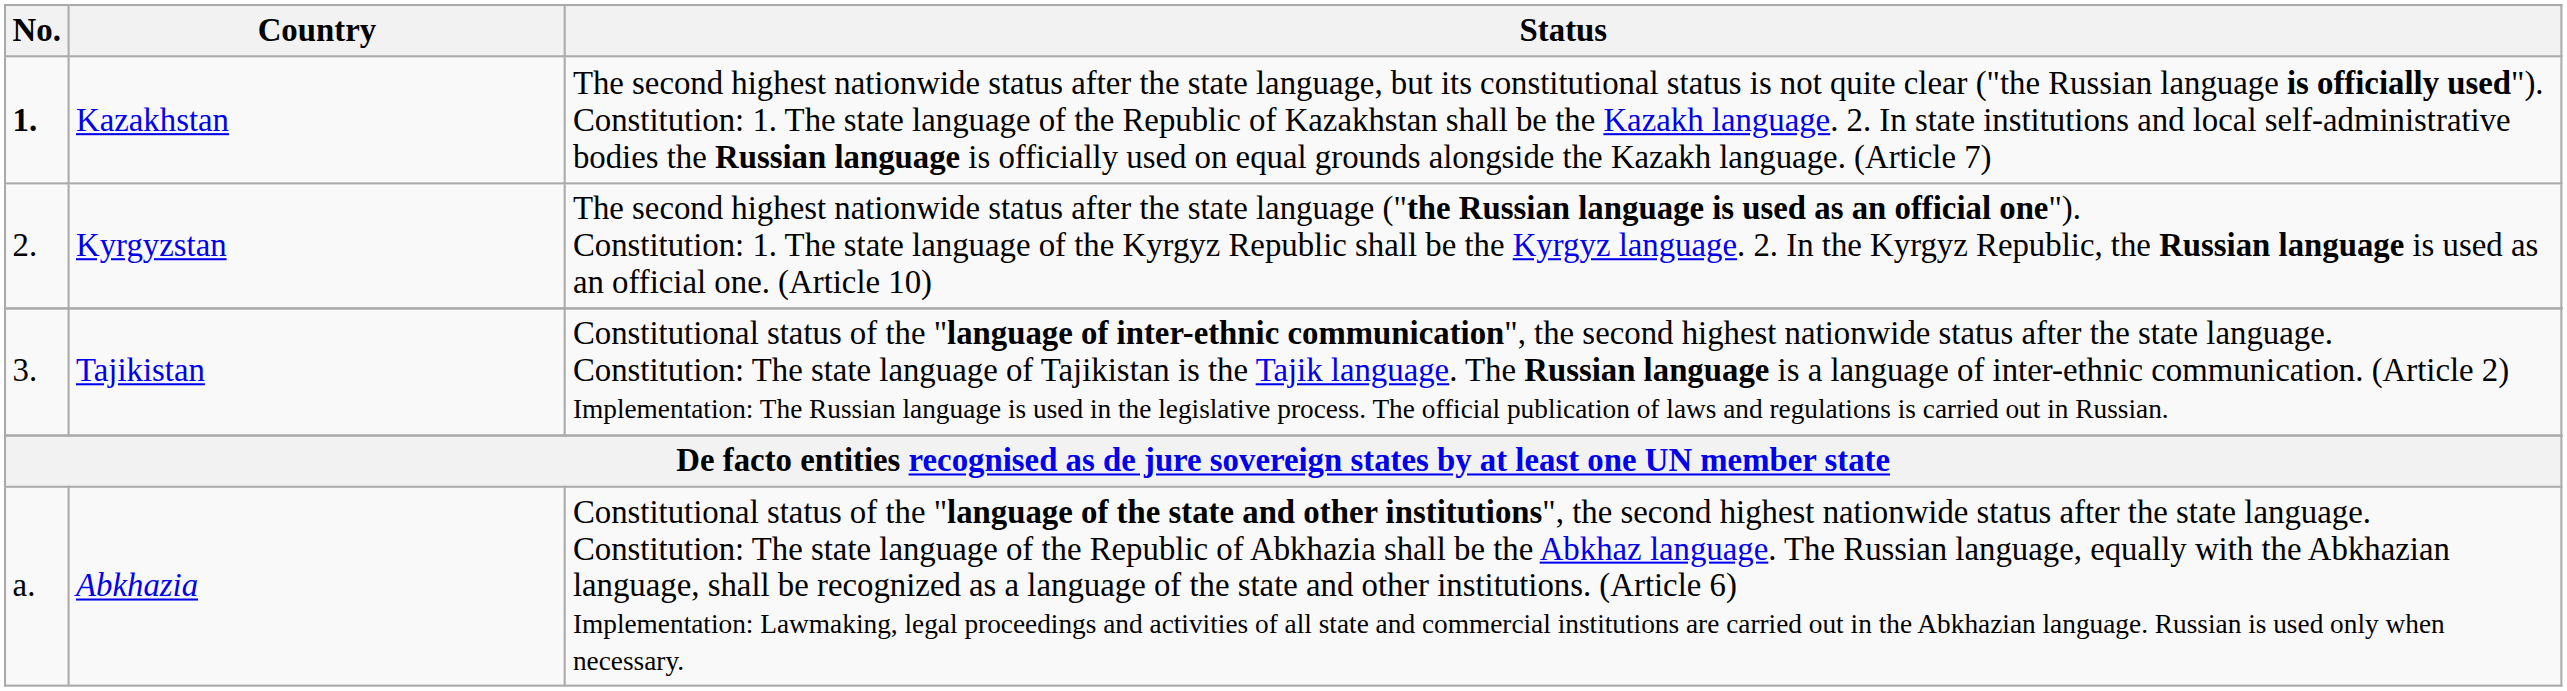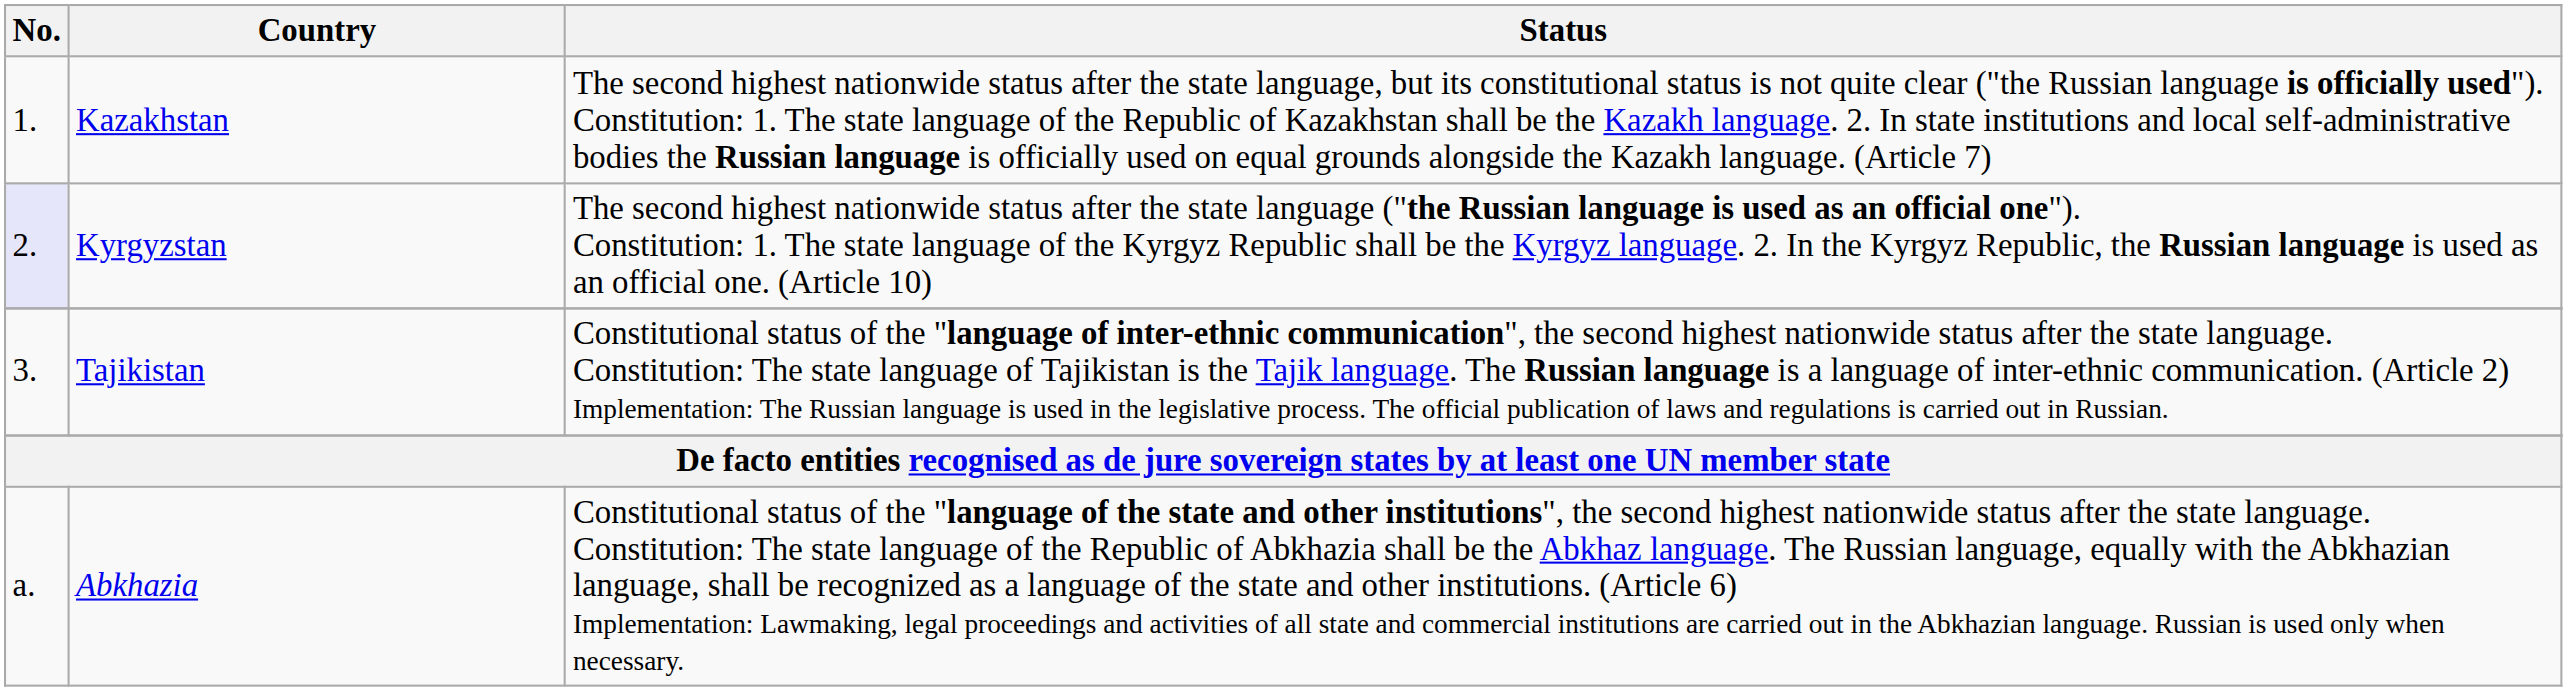(25, 119) bold -> (25, 119) normal
(25, 245) no background -> (25, 245) lavender background
